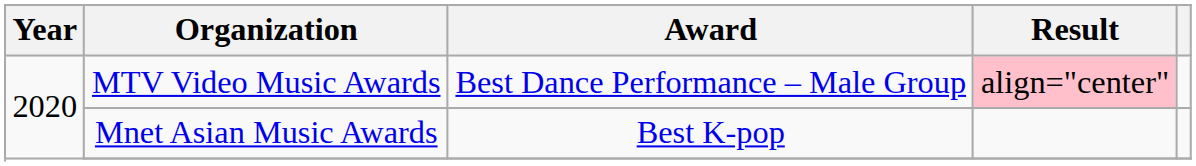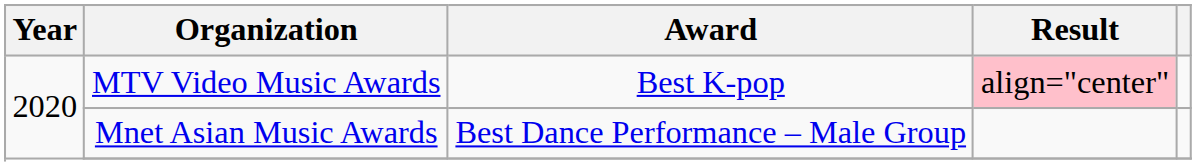(711, 81) Best Dance Performance – Male Group -> (711, 81) Best K-pop
(711, 132) Best K-pop -> (711, 132) Best Dance Performance – Male Group
